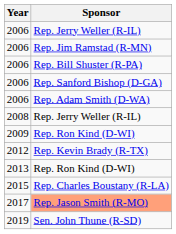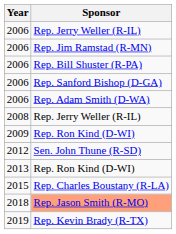(91, 151) Rep. Kevin Brady (R-TX) -> (87, 151) Sen. John Thune (R-SD)
(18, 202) 2017 -> (18, 202) 2018
(87, 220) Sen. John Thune (R-SD) -> (91, 220) Rep. Kevin Brady (R-TX)
